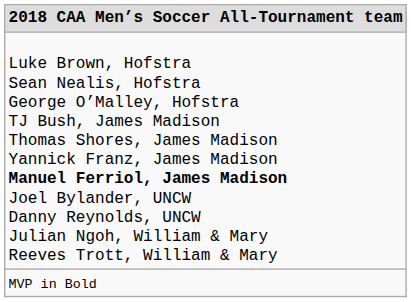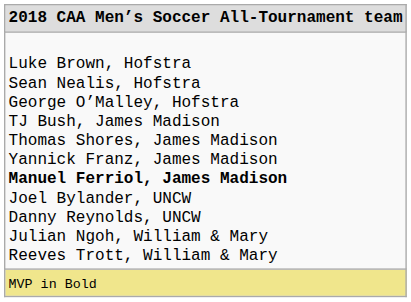(53, 283) no background -> (53, 283) khaki background
